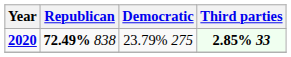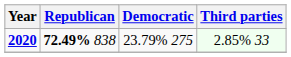(241, 40) bold -> (241, 40) normal
